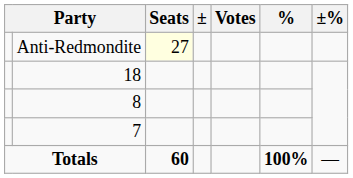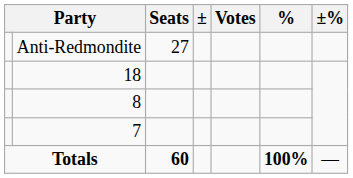(180, 46) lightyellow background -> (180, 46) no background
